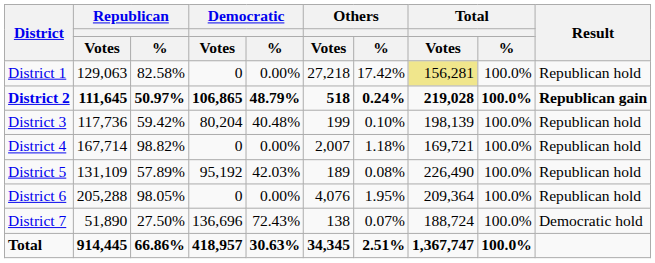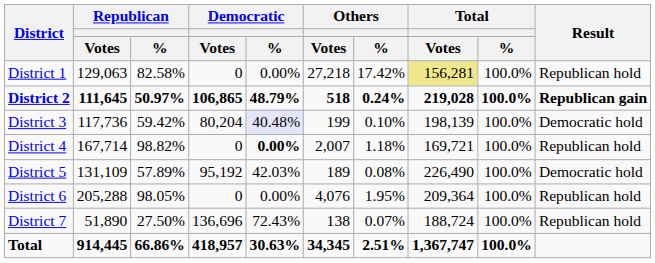(276, 122) no background -> (276, 122) lavender background
(590, 122) Republican hold -> (591, 122) Democratic hold
(280, 147) normal -> (279, 147) bold
(590, 171) Republican hold -> (591, 171) Democratic hold
(591, 220) Democratic hold -> (590, 220) Republican hold
